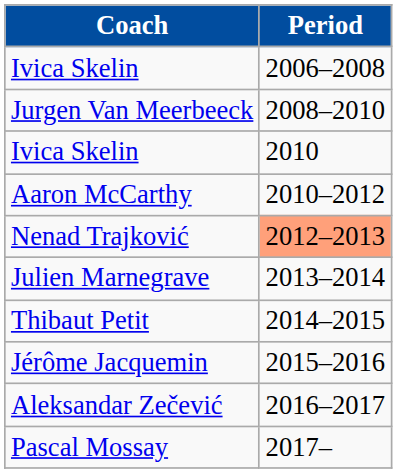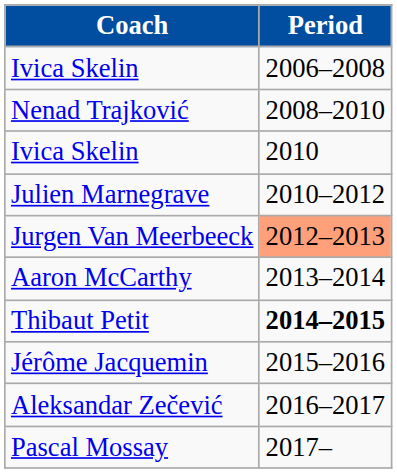(132, 109) Jurgen Van Meerbeeck -> (100, 109) Nenad Trajković
(101, 194) Aaron McCarthy -> (110, 194) Julien Marnegrave
(100, 236) Nenad Trajković -> (132, 236) Jurgen Van Meerbeeck
(110, 278) Julien Marnegrave -> (101, 278) Aaron McCarthy
(325, 320) normal -> (325, 320) bold
